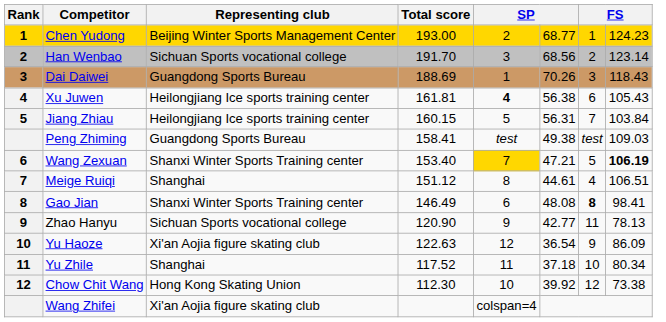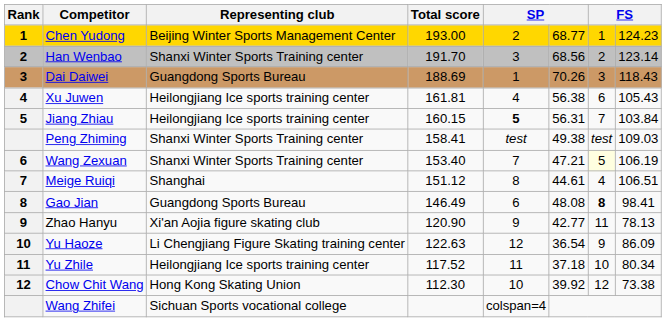(248, 56) Sichuan Sports vocational college -> (256, 56) Shanxi Winter Sports Training center
(507, 98) bold -> (516, 98) normal
(507, 118) normal -> (516, 118) bold
(228, 139) Guangdong Sports Bureau -> (256, 139) Shanxi Winter Sports Training center
(507, 160) gold background -> (516, 160) no background
(592, 160) no background -> (602, 160) lightyellow background
(629, 160) bold -> (638, 160) normal
(256, 202) Shanxi Winter Sports Training center -> (228, 202) Guangdong Sports Bureau
(248, 222) Sichuan Sports vocational college -> (235, 222) Xi'an Aojia figure skating club
(235, 243) Xi'an Aojia figure skating club -> (277, 243) Li Chengjiang Figure Skating training center
(177, 264) Shanghai -> (259, 264) Heilongjiang Ice sports training center
(235, 306) Xi'an Aojia figure skating club -> (248, 306) Sichuan Sports vocational college
